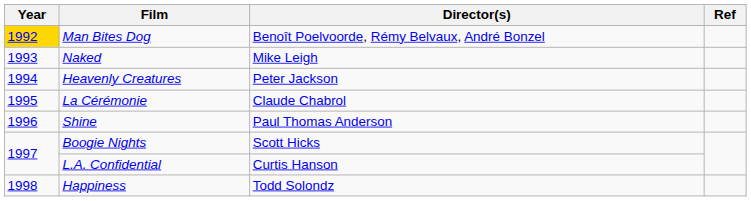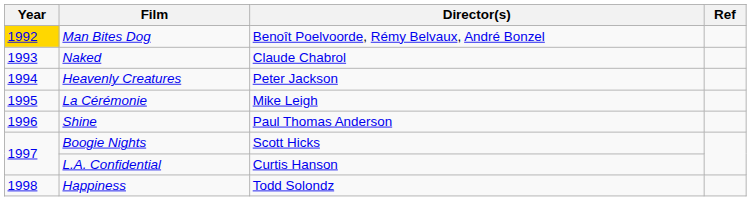(285, 57) Mike Leigh -> (299, 57) Claude Chabrol
(299, 100) Claude Chabrol -> (285, 100) Mike Leigh
